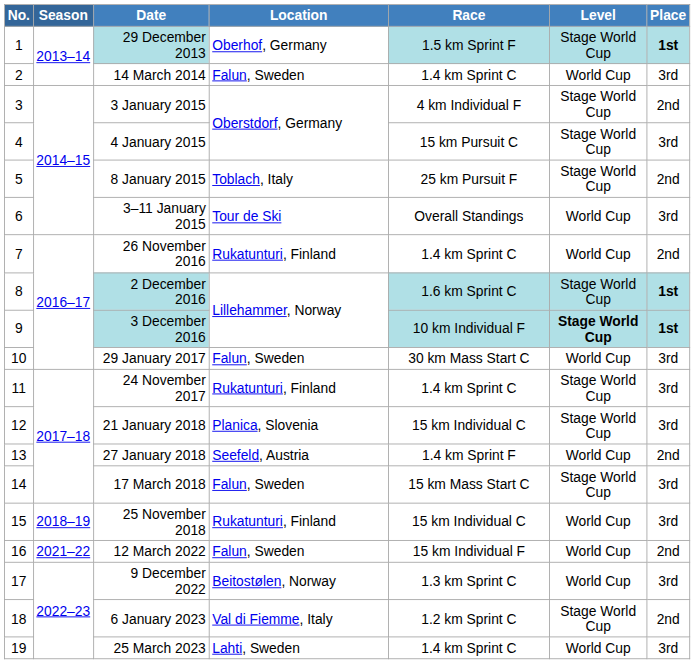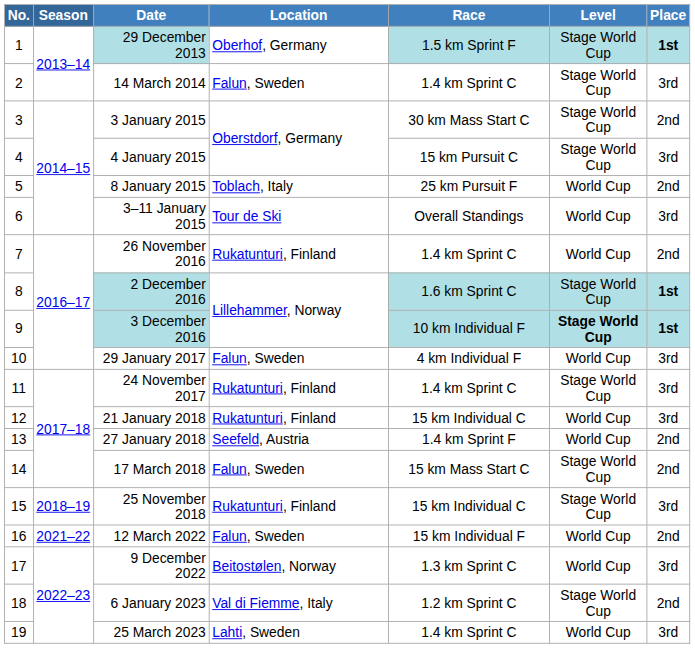(598, 75) World Cup -> (598, 83) Stage World Cup
(469, 104) 4 km Individual F -> (469, 120) 30 km Mass Start C
(598, 179) Stage World Cup -> (598, 187) World Cup
(469, 358) 30 km Mass Start C -> (469, 358) 4 km Individual F
(265, 425) Planica, Slovenia -> (274, 418) Rukatunturi, Finland
(598, 425) Stage World Cup -> (598, 418) World Cup
(668, 485) 3rd -> (668, 469) 2nd
(598, 522) World Cup -> (598, 506) Stage World Cup
